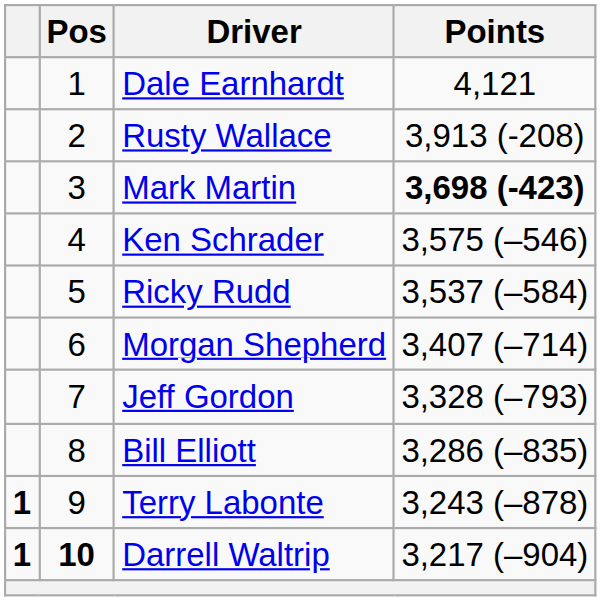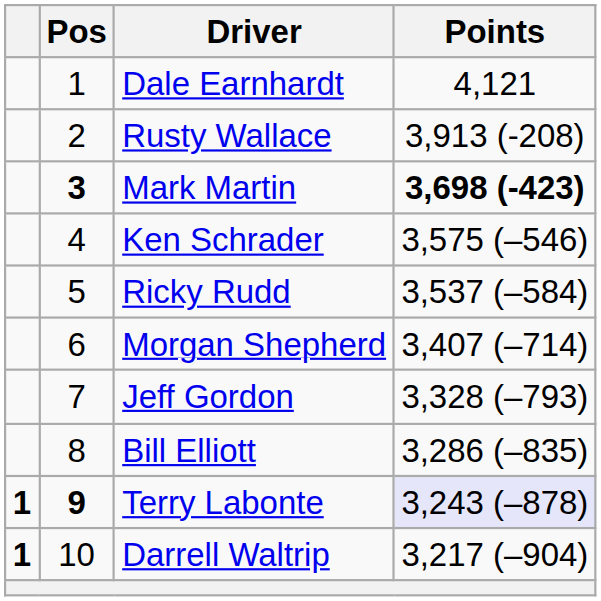(77, 188) normal -> (77, 188) bold
(77, 501) normal -> (77, 501) bold
(495, 501) no background -> (495, 501) lavender background
(77, 554) bold -> (77, 554) normal
